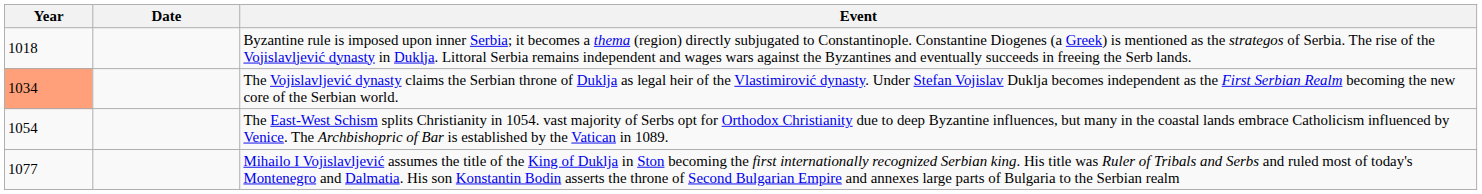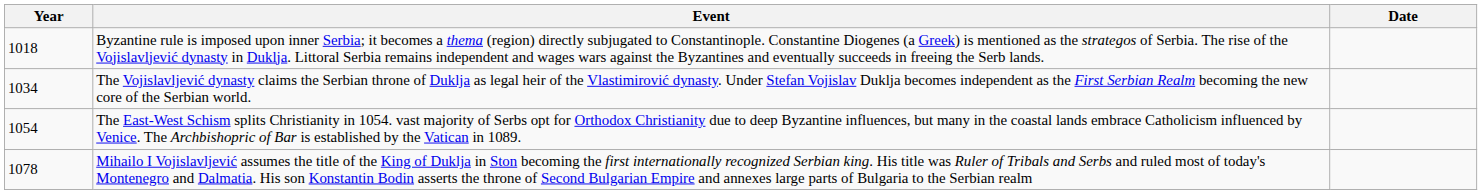columns swapped: (166, 16) <-> (858, 16)
(23, 88) lightsalmon background -> (23, 88) no background
(23, 169) 1077 -> (23, 169) 1078
